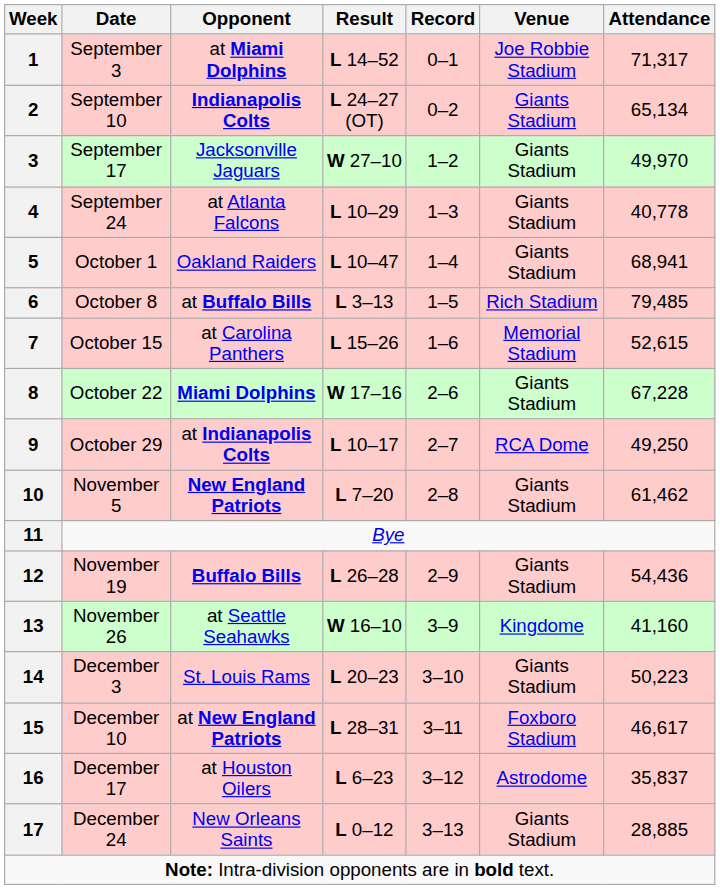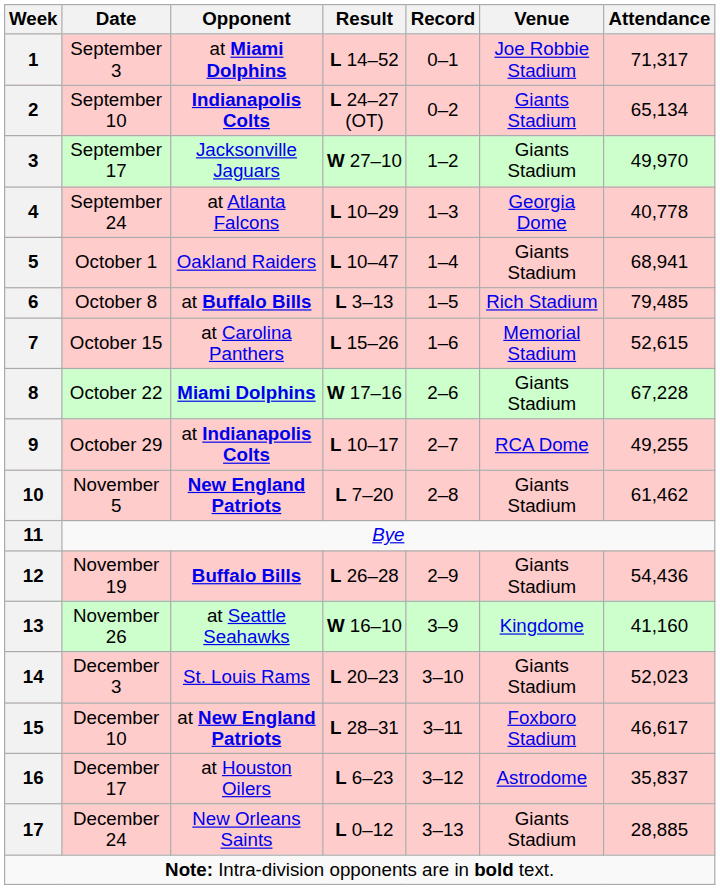(542, 211) Giants Stadium -> (542, 211) Georgia Dome
(659, 444) 49,250 -> (659, 444) 49,255
(659, 677) 50,223 -> (659, 677) 52,023
